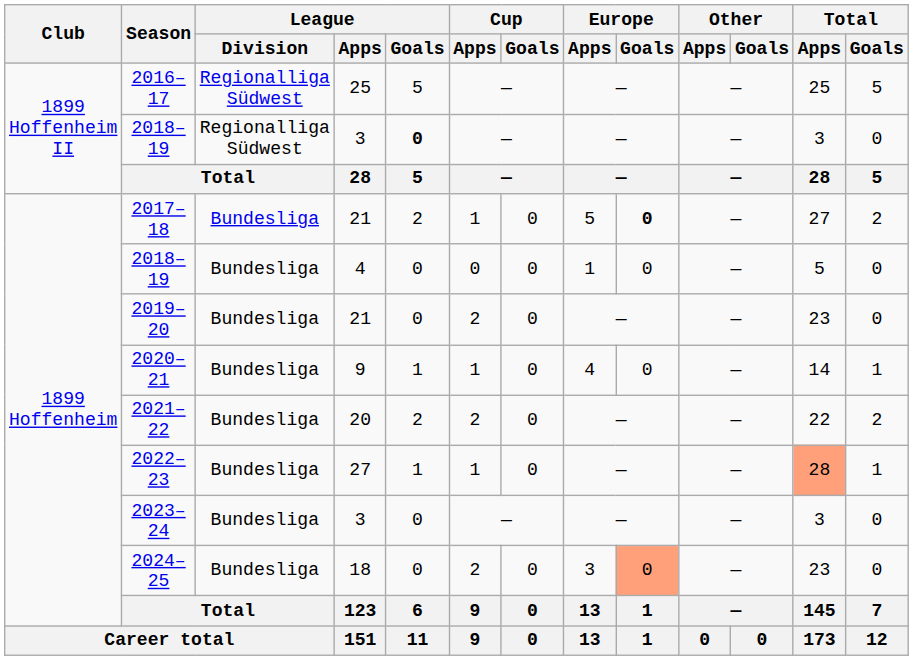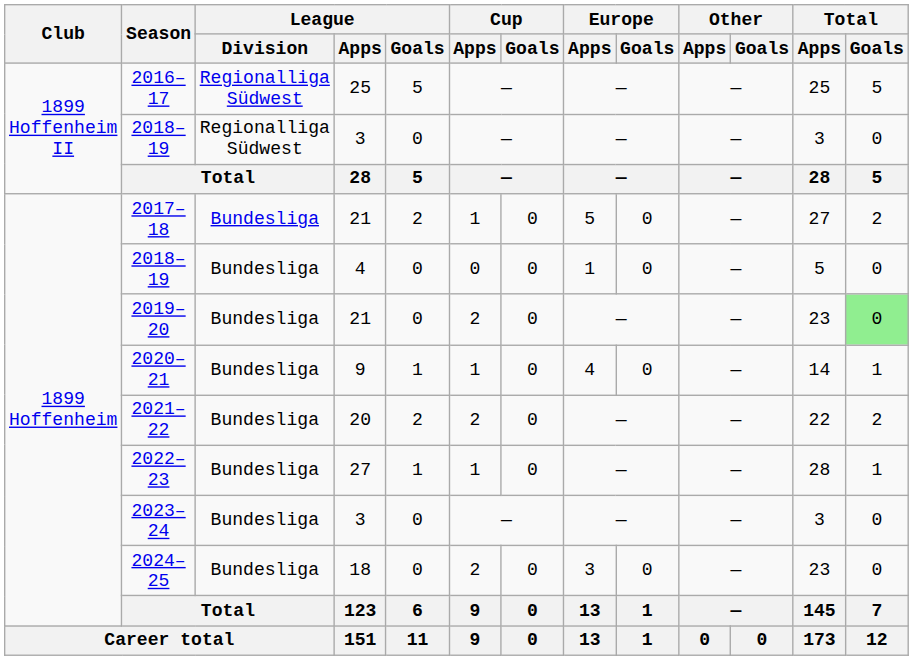(418, 139) bold -> (418, 139) normal
(647, 219) bold -> (647, 219) normal
(877, 319) no background -> (877, 319) lightgreen background
(819, 470) lightsalmon background -> (819, 470) no background
(647, 571) lightsalmon background -> (647, 571) no background
